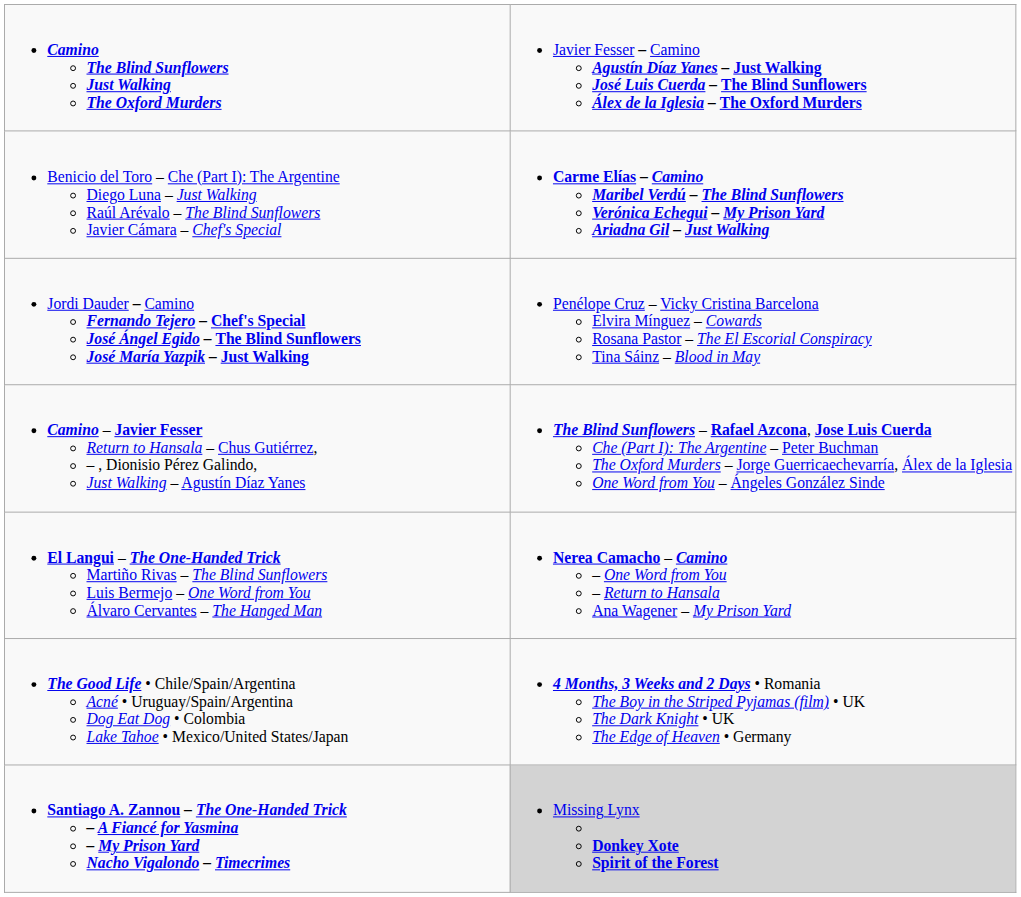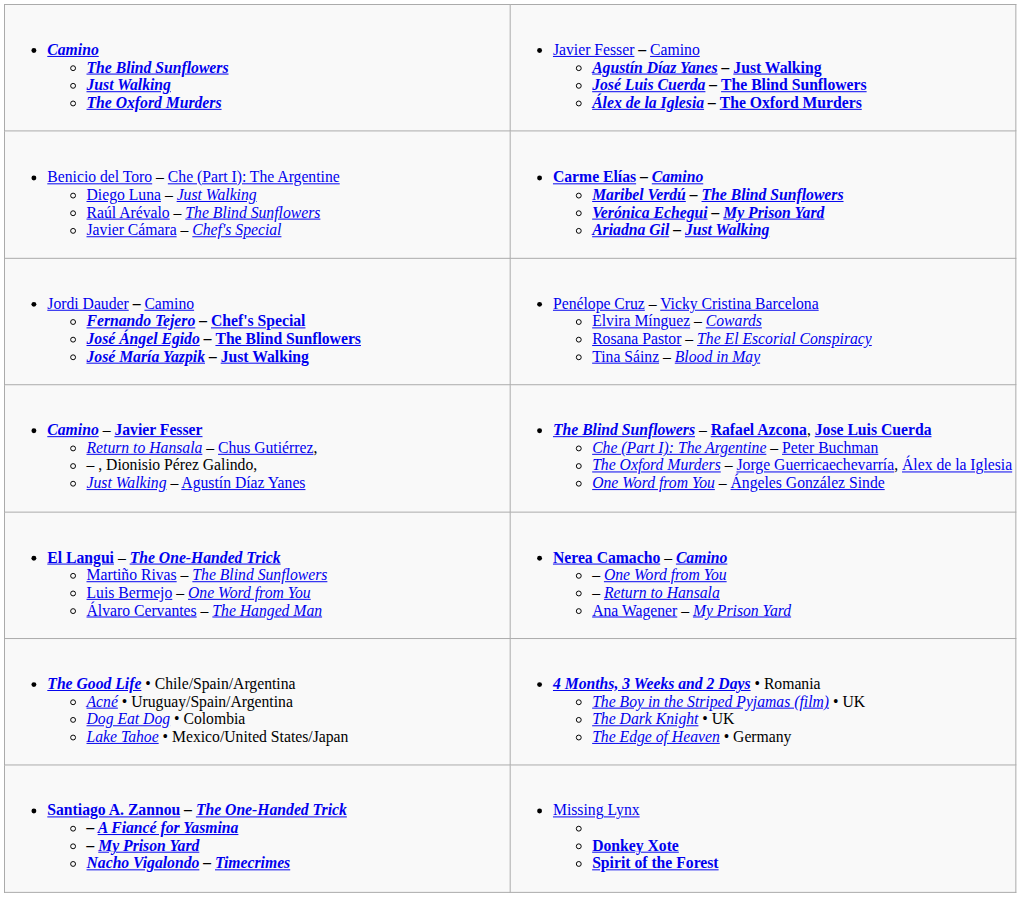(763, 837) lightgrey background -> (763, 837) no background
